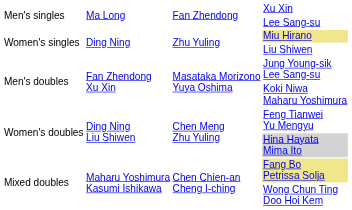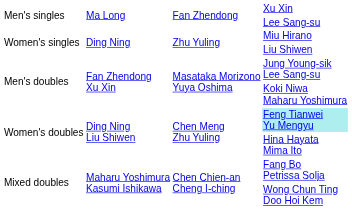(287, 36) khaki background -> (287, 36) no background
(293, 120) no background -> (293, 120) paleturquoise background
(291, 145) lightgrey background -> (291, 145) no background
(294, 170) khaki background -> (294, 170) no background
